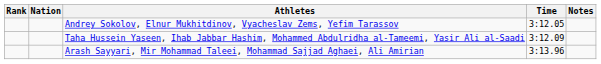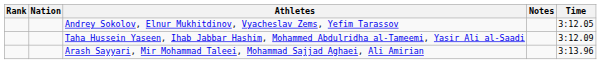columns swapped: (547, 11) <-> (581, 11)
